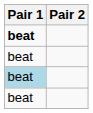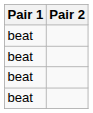(21, 35) bold -> (20, 35) normal
(20, 77) lightblue background -> (20, 77) no background
